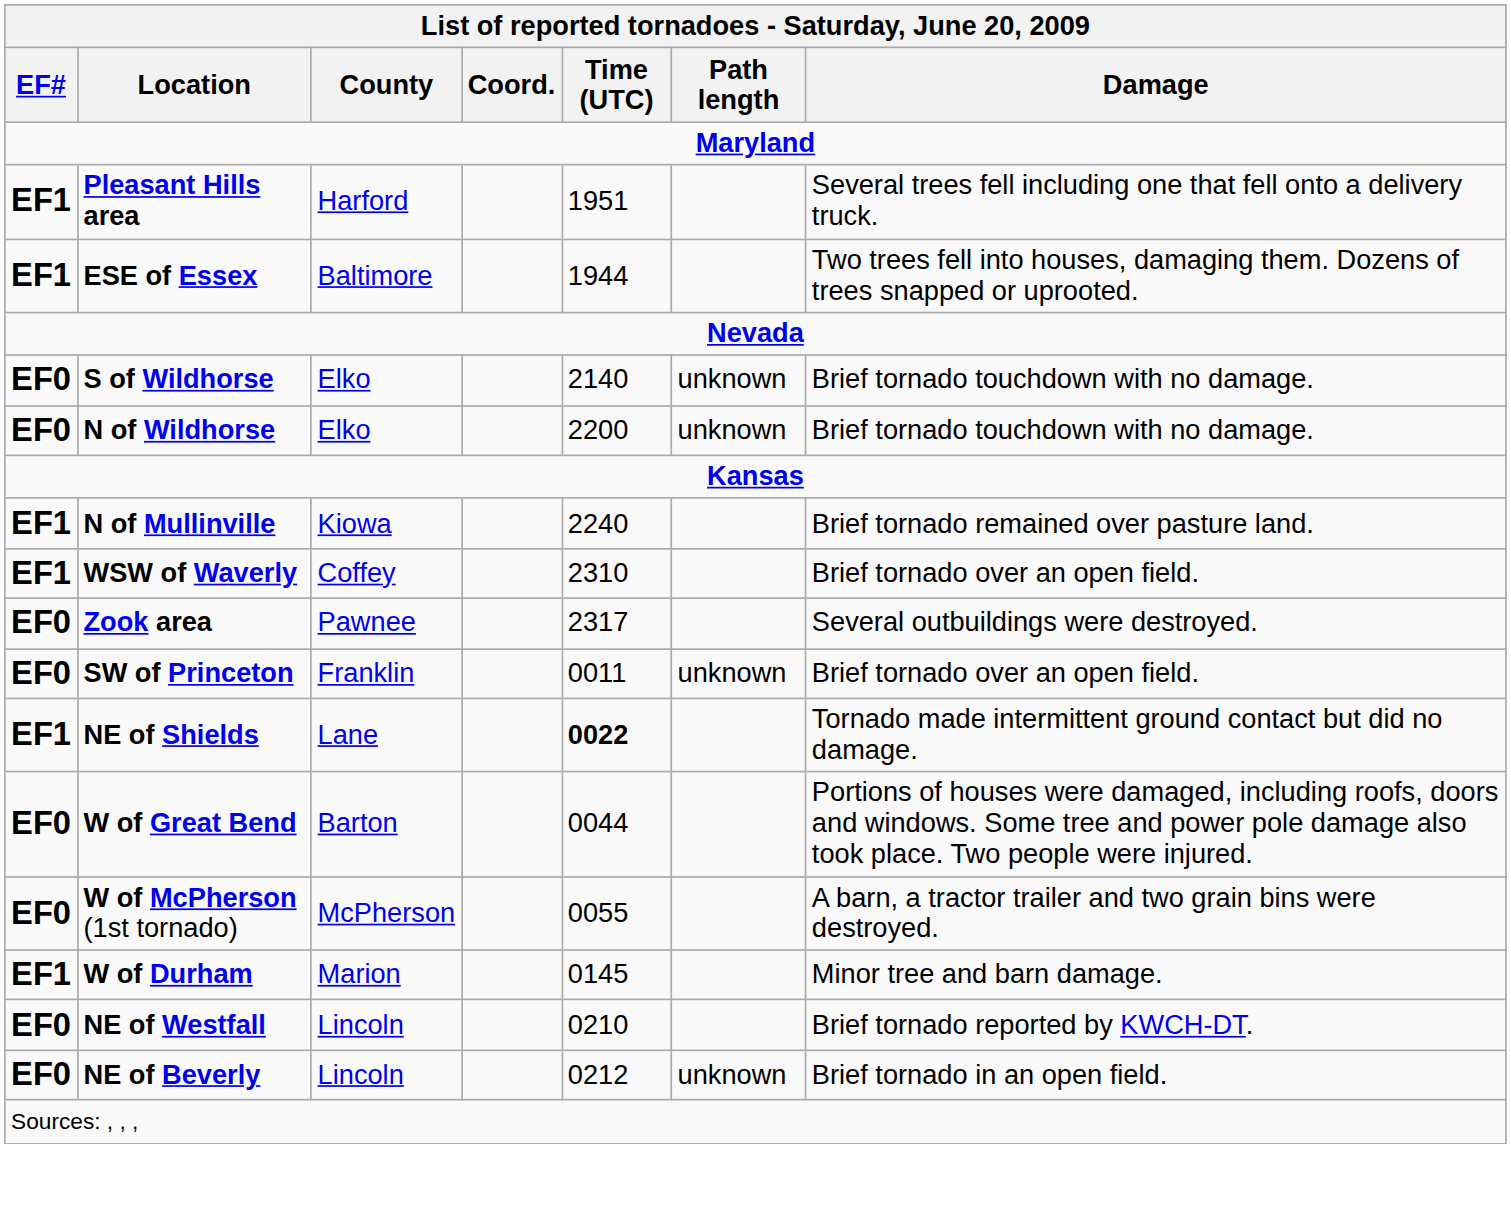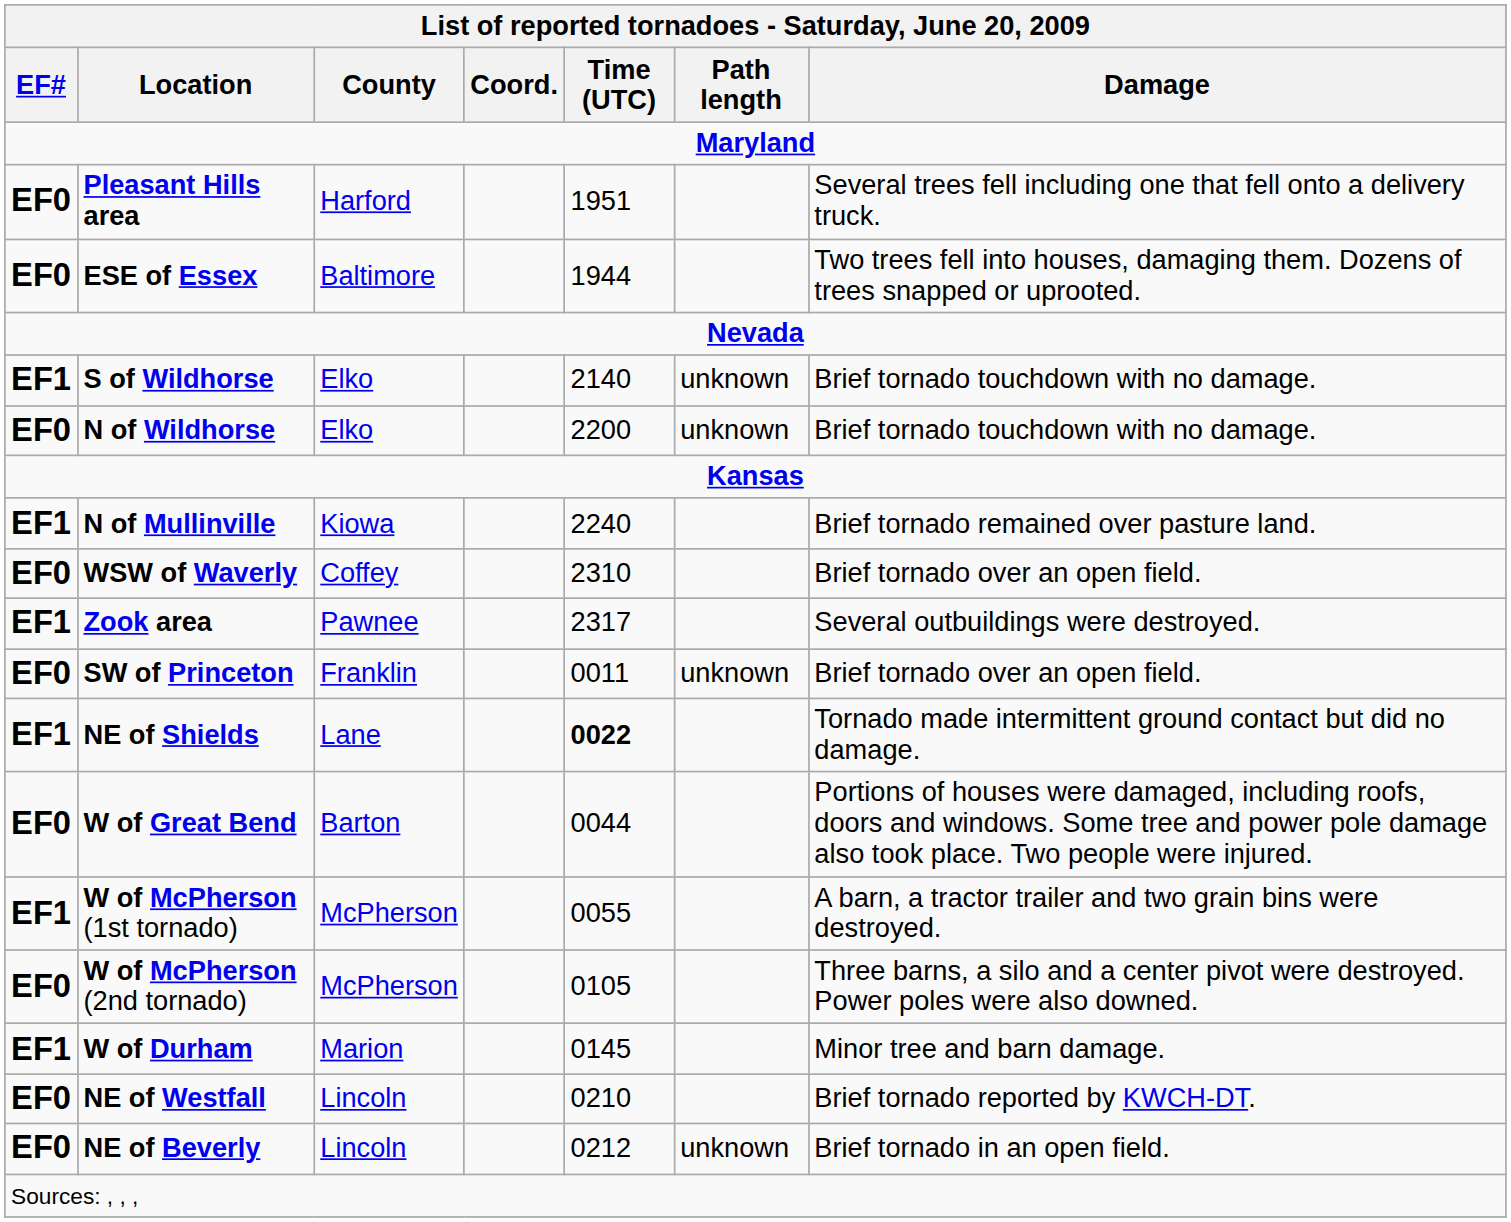(41, 201) EF1 -> (41, 201) EF0
(41, 275) EF1 -> (41, 275) EF0
(41, 380) EF0 -> (41, 380) EF1
(41, 573) EF1 -> (41, 573) EF0
(41, 622) EF0 -> (41, 622) EF1
(41, 912) EF0 -> (41, 912) EF1
+ row: (190, 986)
